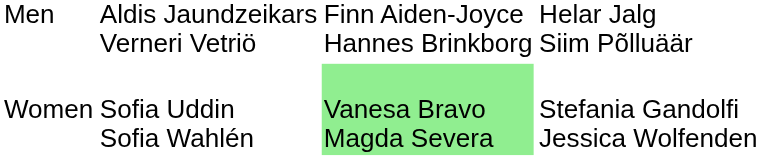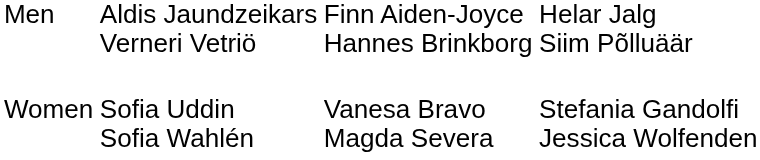(409, 123) lightgreen background -> (409, 123) no background
